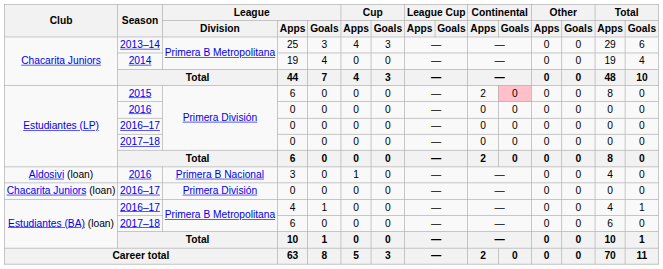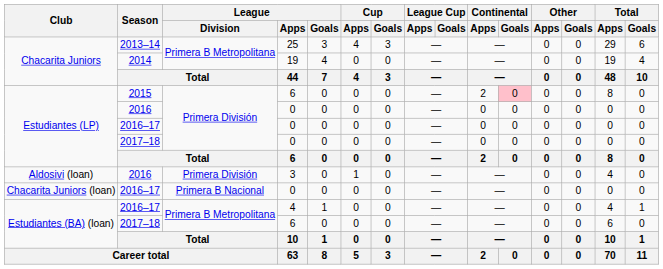(220, 175) Primera B Nacional -> (220, 175) Primera División
(220, 191) Primera División -> (220, 191) Primera B Nacional
